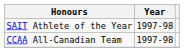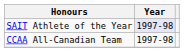(155, 26) no background -> (155, 26) lavender background
